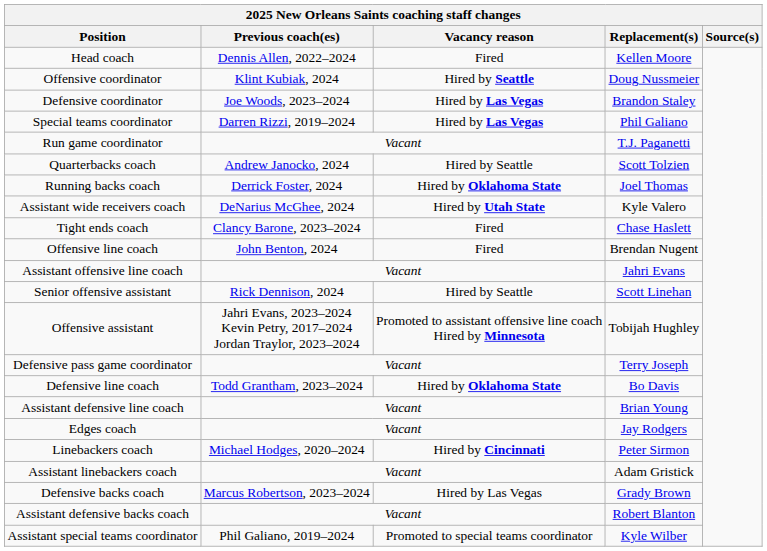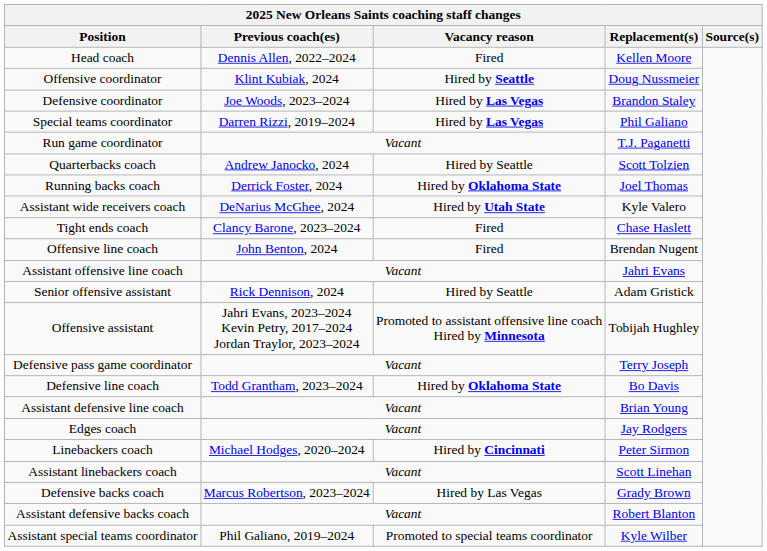(654, 292) Scott Linehan -> (654, 292) Adam Gristick
(654, 471) Adam Gristick -> (654, 471) Scott Linehan
